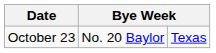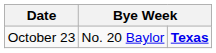(189, 37) normal -> (190, 37) bold
